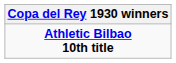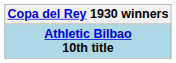(88, 41) no background -> (88, 41) lightblue background
